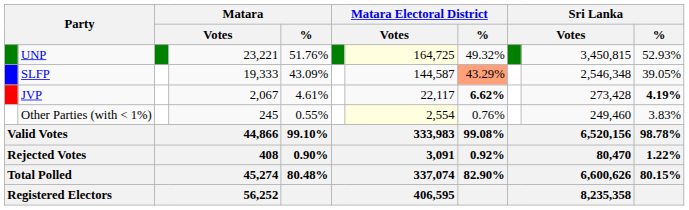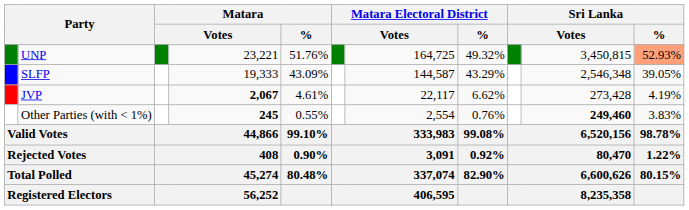(434, 54) lightyellow background -> (434, 54) no background
(662, 54) no background -> (662, 54) lightsalmon background
(485, 74) lightsalmon background -> (485, 74) no background
(264, 94) normal -> (264, 94) bold
(487, 94) bold -> (488, 94) normal
(664, 94) bold -> (665, 94) normal
(269, 114) normal -> (269, 114) bold
(440, 114) lightyellow background -> (440, 114) no background
(611, 114) normal -> (611, 114) bold
